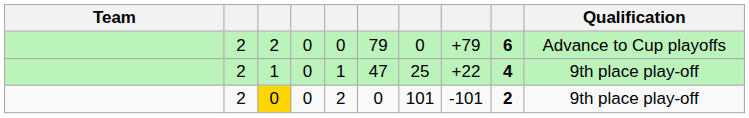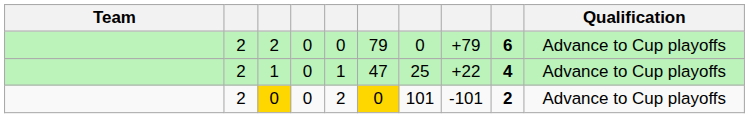(634, 71) 9th place play-off -> (634, 71) Advance to Cup playoffs
(378, 98) no background -> (378, 98) gold background
(634, 98) 9th place play-off -> (634, 98) Advance to Cup playoffs
